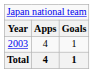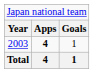(45, 44) normal -> (45, 44) bold
